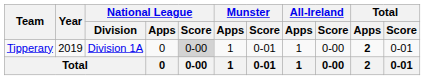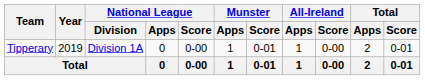(196, 48) lightgrey background -> (196, 48) no background
(367, 48) bold -> (367, 48) normal
